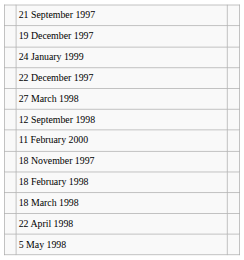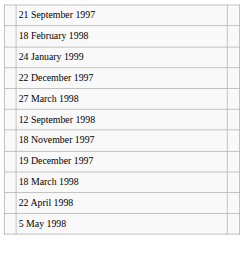rows swapped: (56, 36) <-> (54, 182)
- row: (53, 140)
